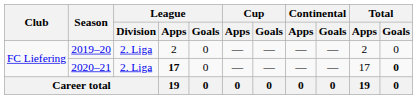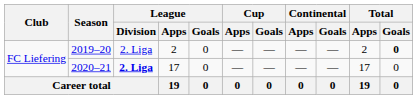(396, 49) normal -> (396, 49) bold
(136, 67) normal -> (136, 67) bold
(174, 67) bold -> (174, 67) normal
(396, 67) bold -> (396, 67) normal
